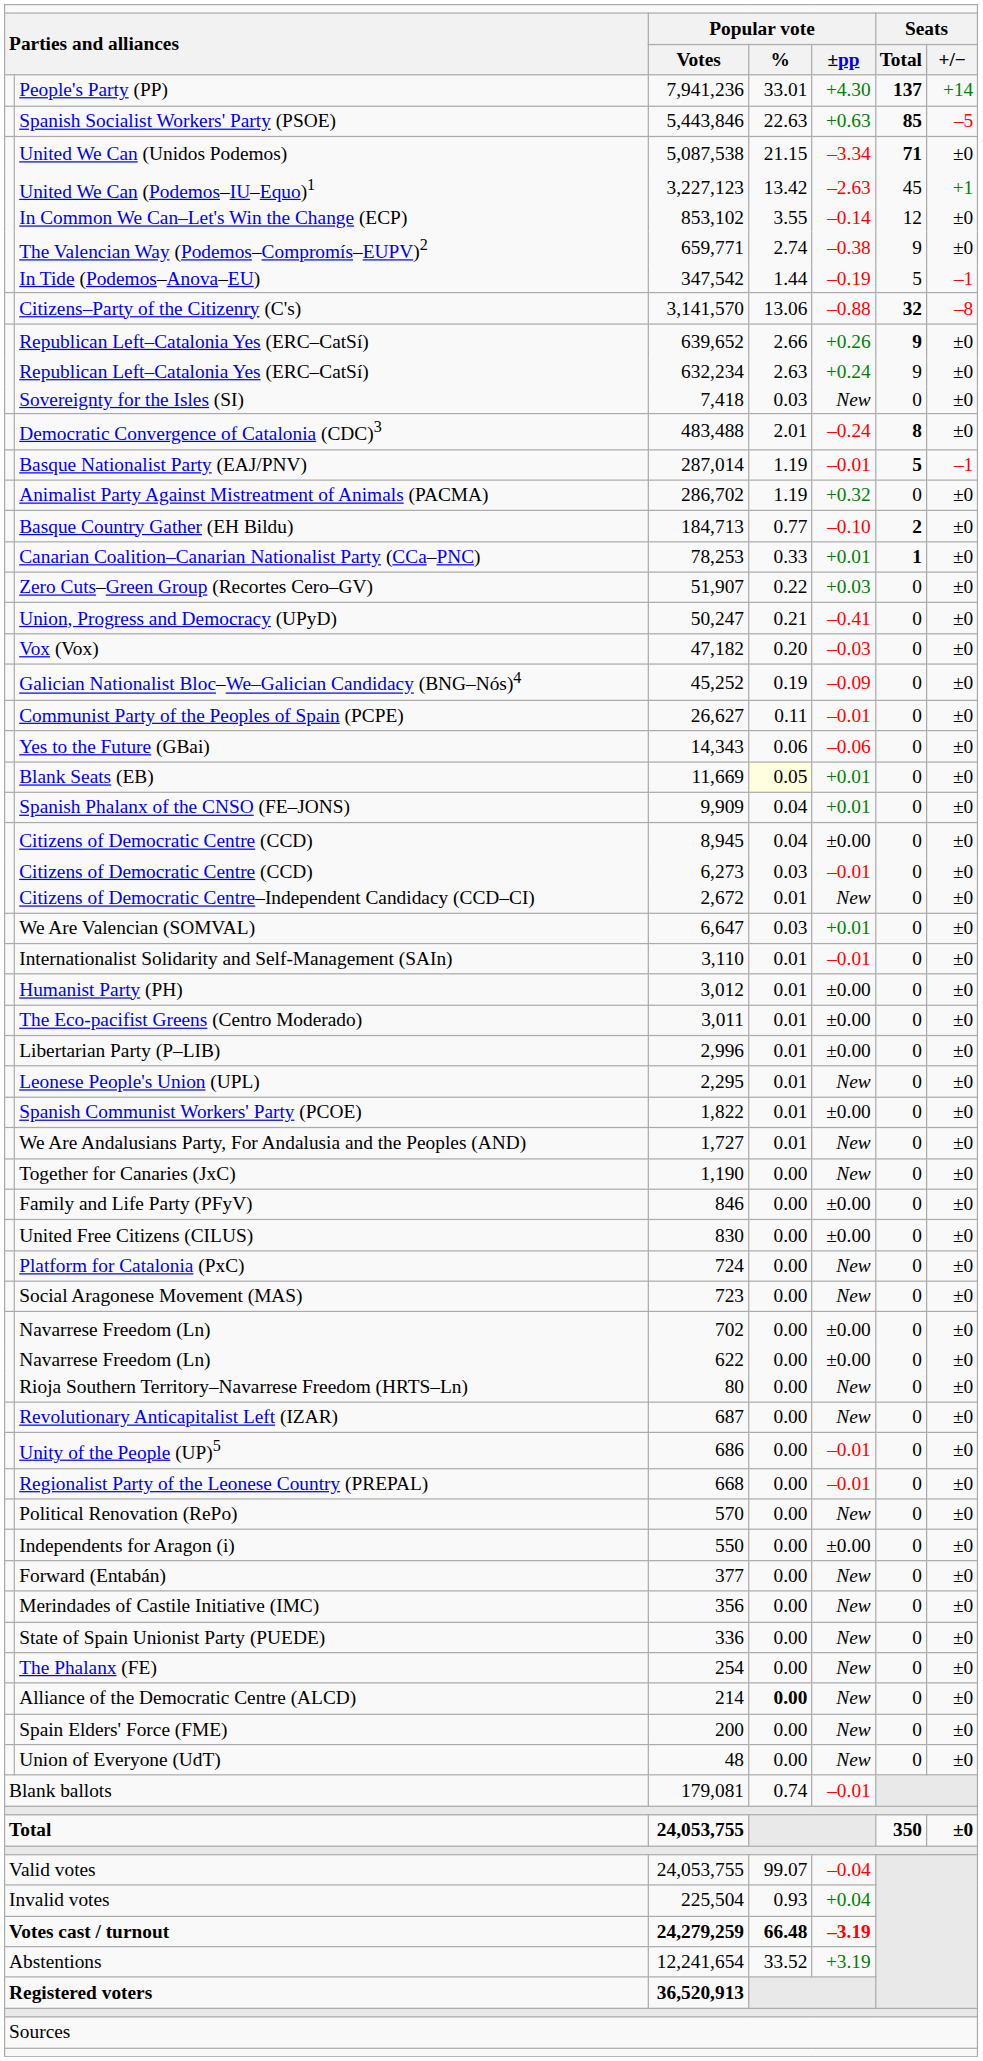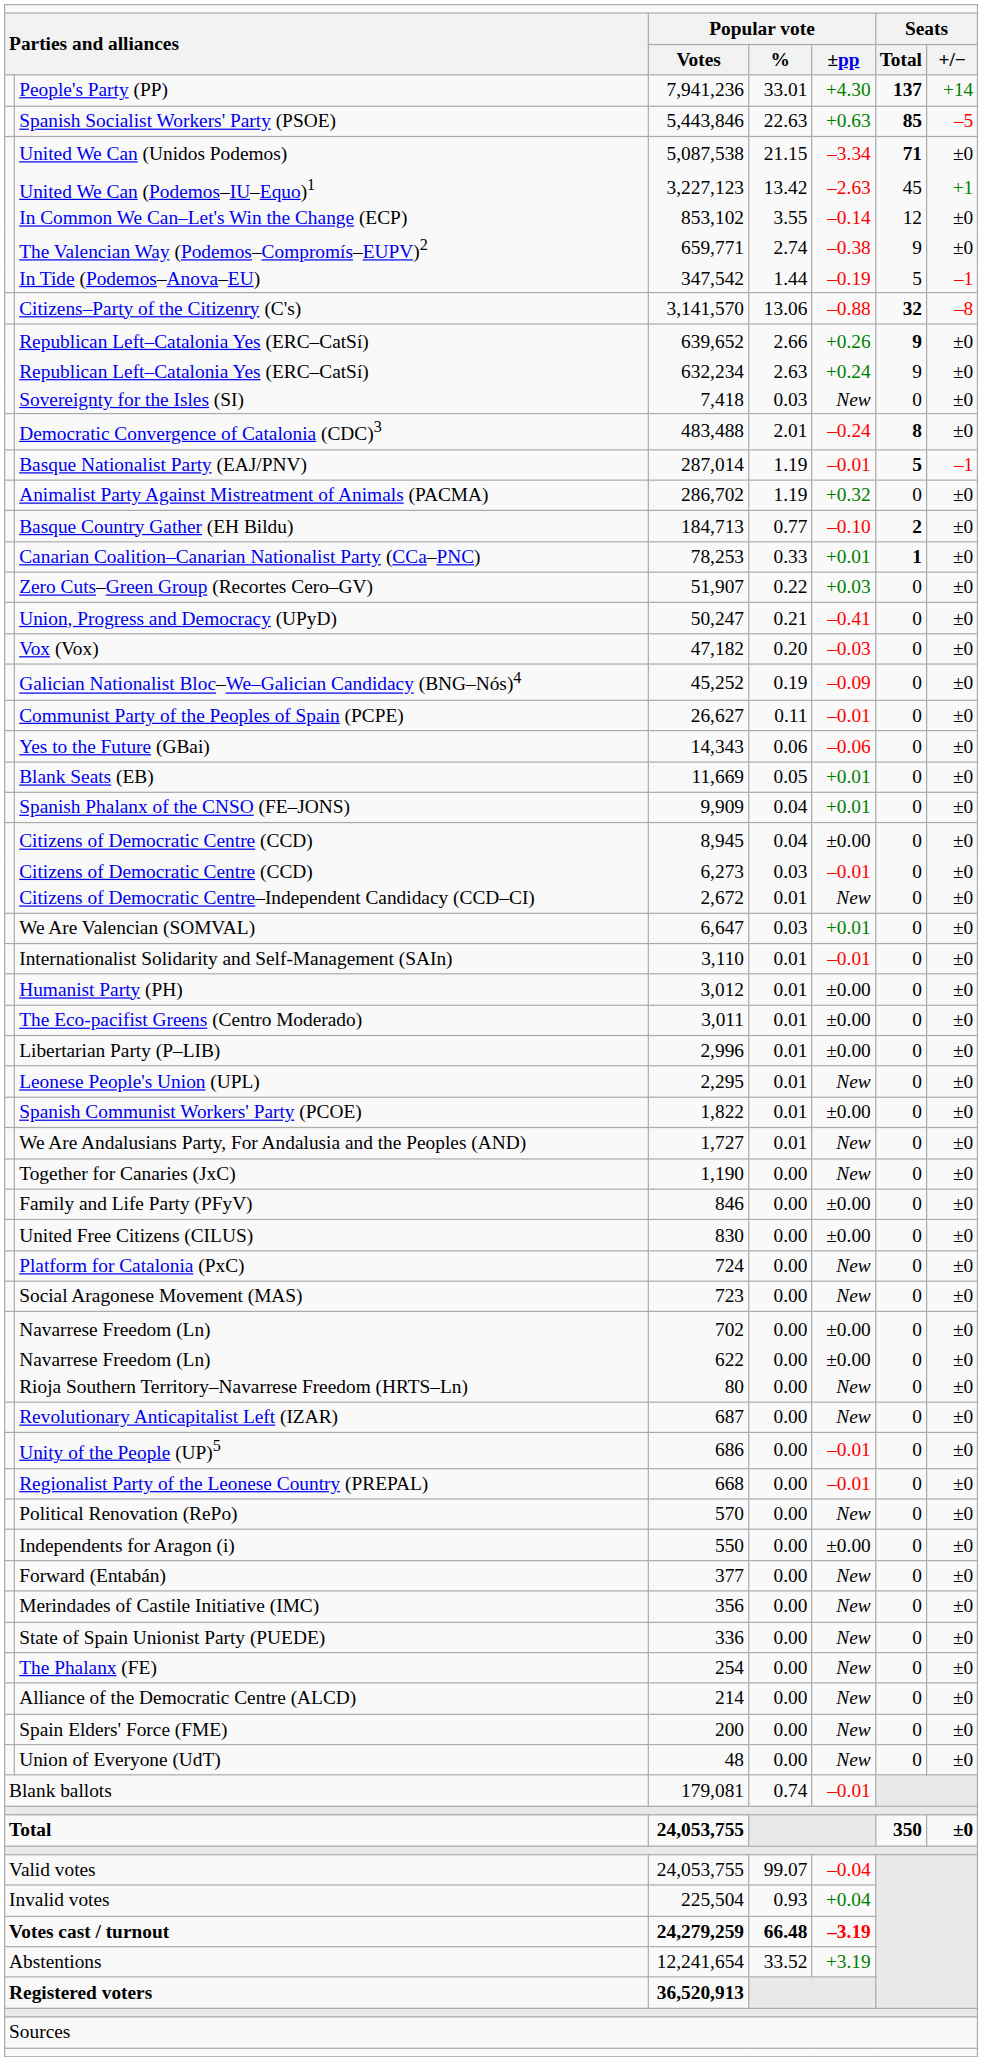(790, 776) lightyellow background -> (790, 776) no background
(790, 1698) bold -> (790, 1698) normal
